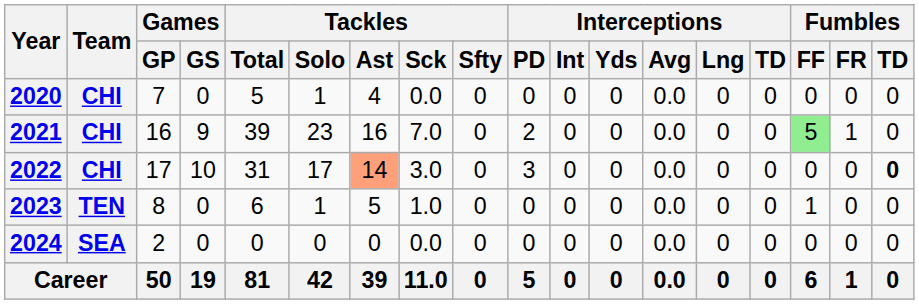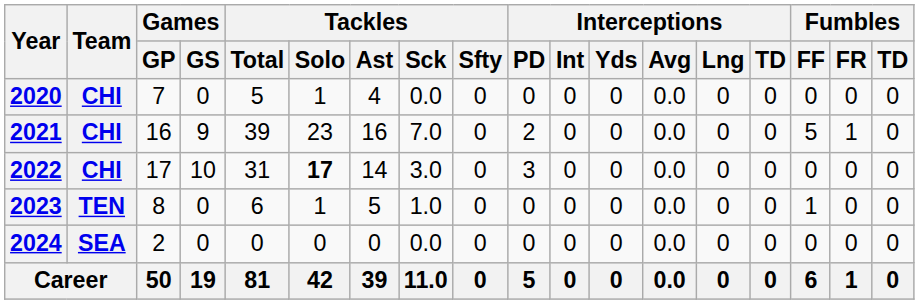(811, 133) lightgreen background -> (811, 133) no background
(320, 170) normal -> (320, 170) bold
(374, 170) lightsalmon background -> (374, 170) no background
(893, 170) bold -> (893, 170) normal
